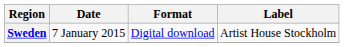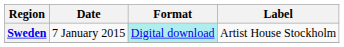(173, 33) no background -> (173, 33) paleturquoise background
